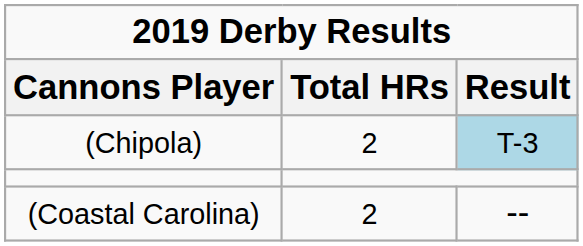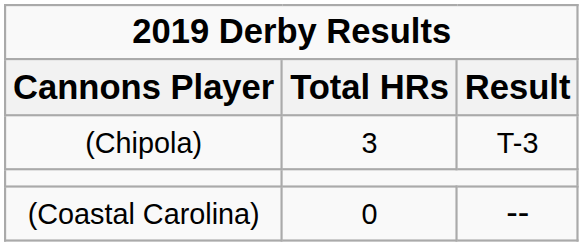(370, 143) 2 -> (370, 143) 3
(518, 143) lightblue background -> (518, 143) no background
(370, 214) 2 -> (370, 214) 0
